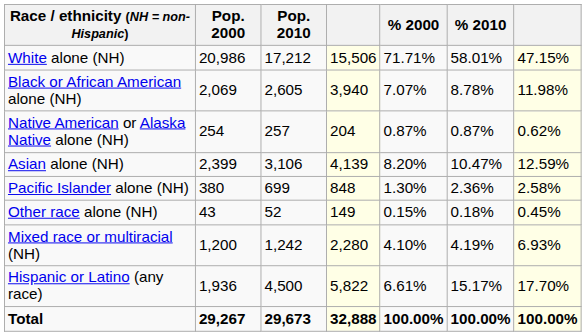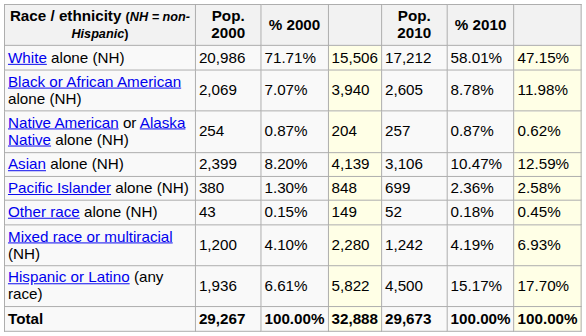columns swapped: (294, 25) <-> (414, 25)
